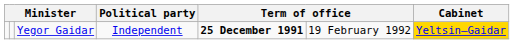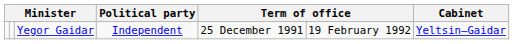(252, 30) bold -> (252, 30) normal
(461, 30) gold background -> (461, 30) no background
